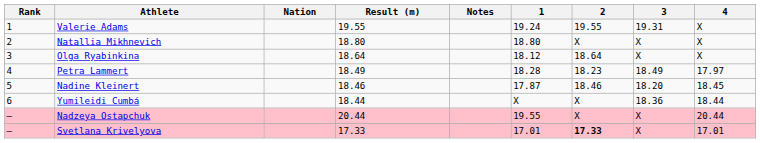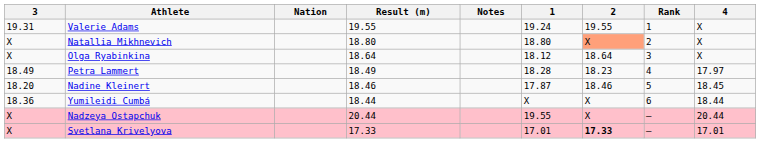columns swapped: (30, 12) <-> (664, 12)
(577, 41) no background -> (588, 41) lightsalmon background
